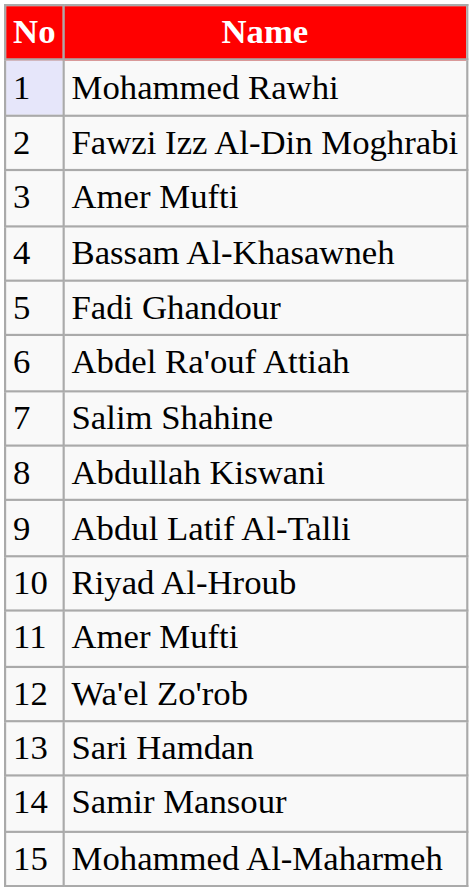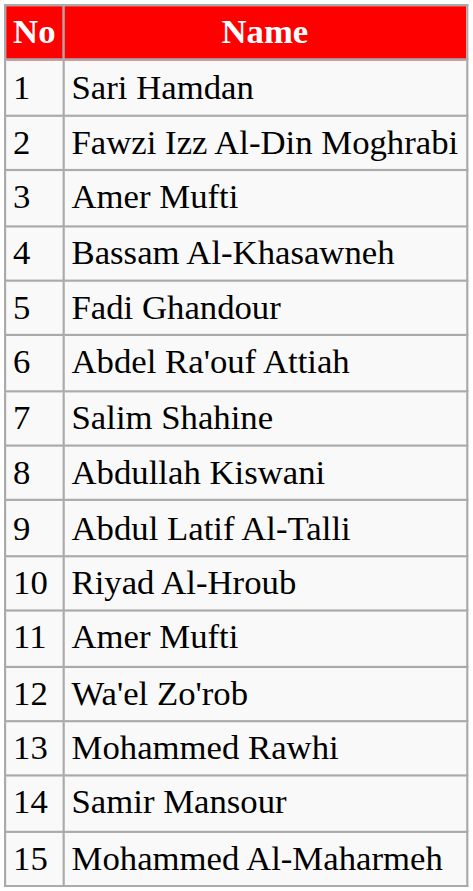(22, 87) lavender background -> (22, 87) no background
(205, 87) Mohammed Rawhi -> (163, 87) Sari Hamdan
(163, 747) Sari Hamdan -> (205, 747) Mohammed Rawhi
